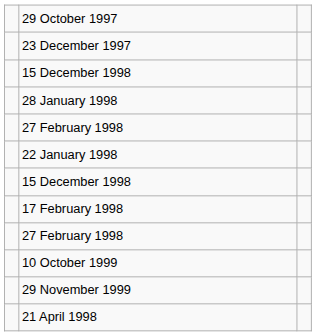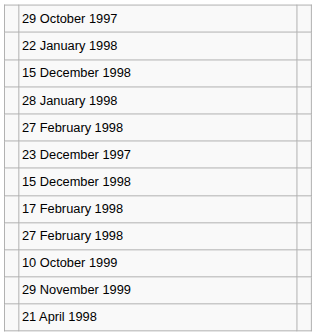rows swapped: (12, 155) <-> (12, 46)
